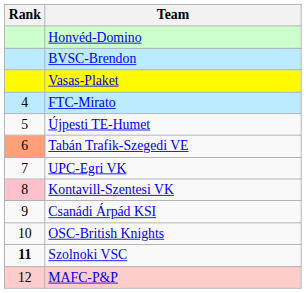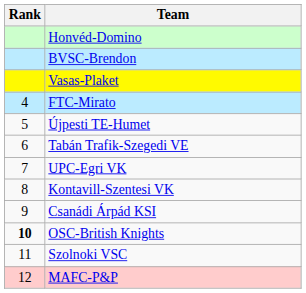(25, 146) lightsalmon background -> (25, 146) no background
(25, 189) pink background -> (25, 189) no background
(25, 233) normal -> (25, 233) bold
(25, 255) bold -> (25, 255) normal
